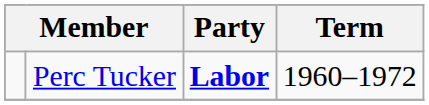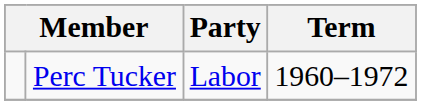(229, 75) bold -> (225, 75) normal
